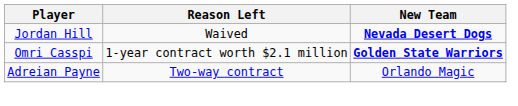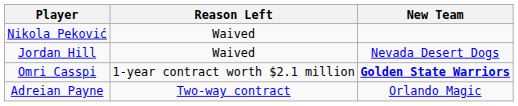+ row: (57, 33)
(428, 33) bold -> (435, 53) normal
